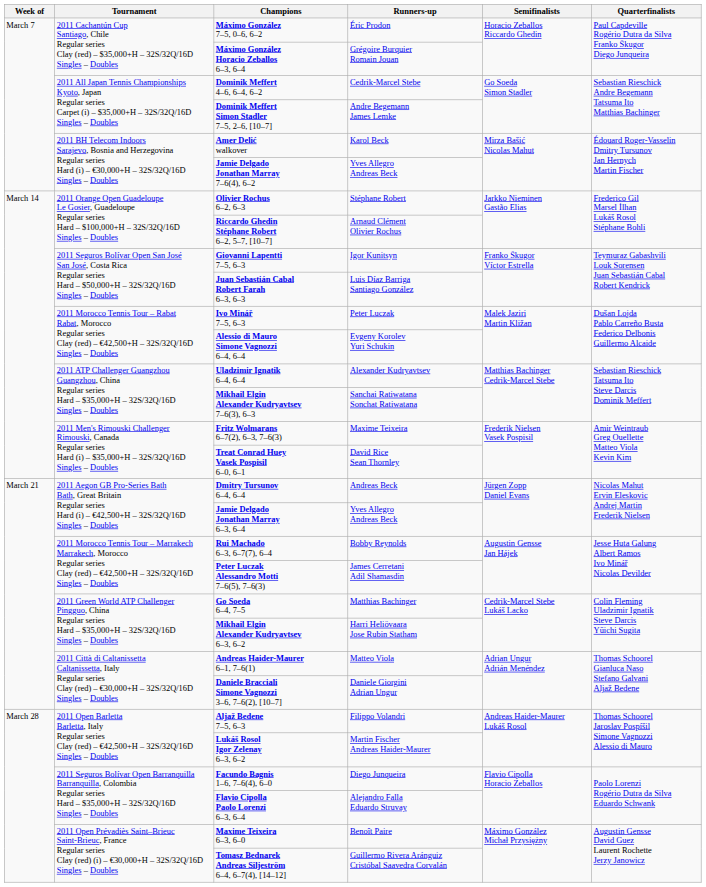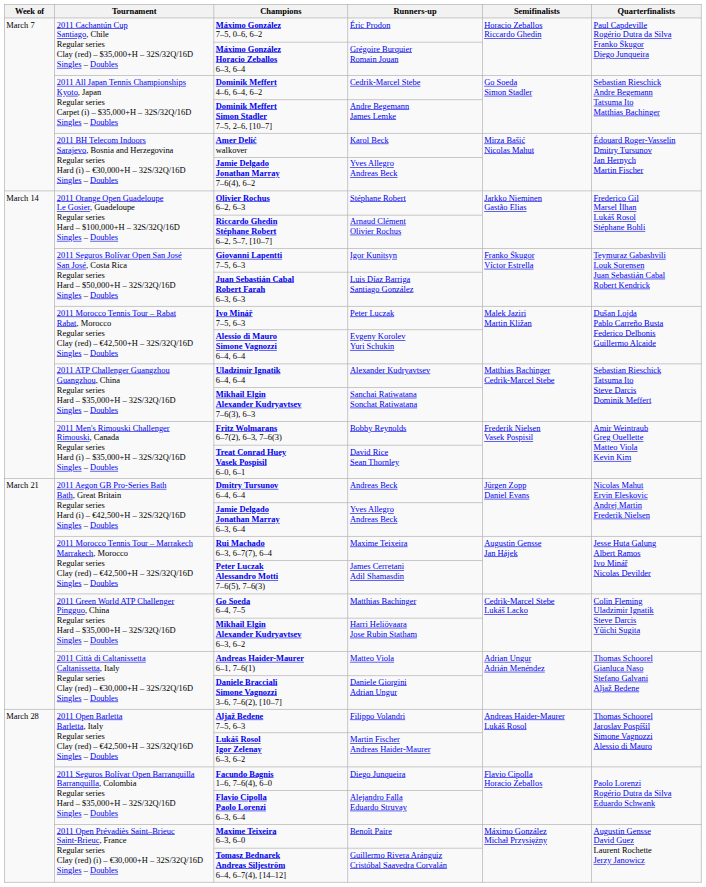(379, 428) Maxime Teixeira -> (378, 428) Bobby Reynolds
(378, 543) Bobby Reynolds -> (379, 543) Maxime Teixeira
